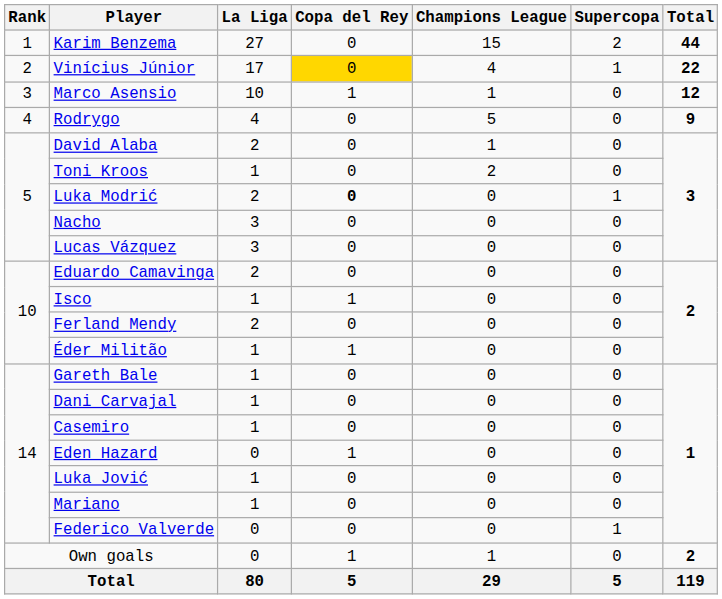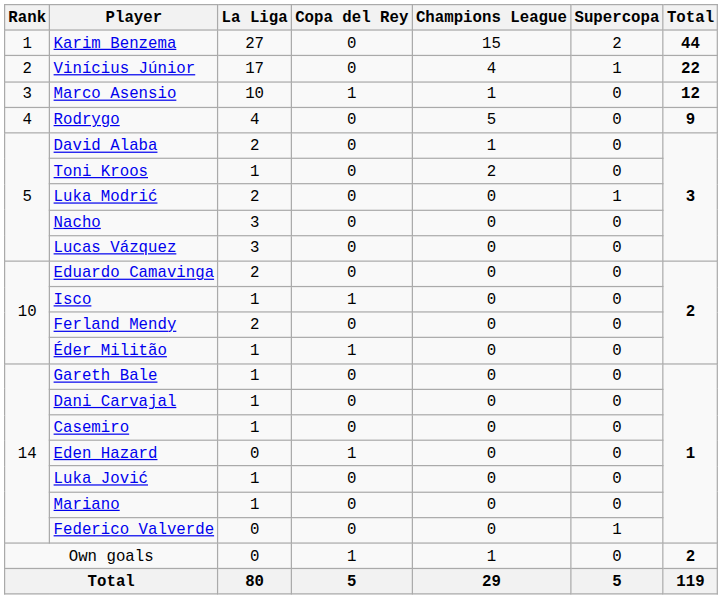(352, 69) gold background -> (352, 69) no background
(352, 197) bold -> (352, 197) normal
